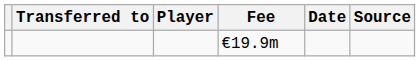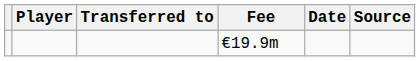columns swapped: (185, 18) <-> (83, 18)
